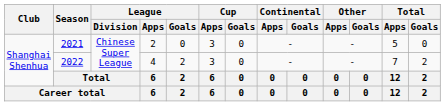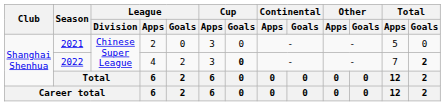(241, 62) normal -> (241, 62) bold
(424, 62) normal -> (424, 62) bold
